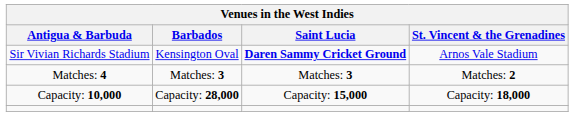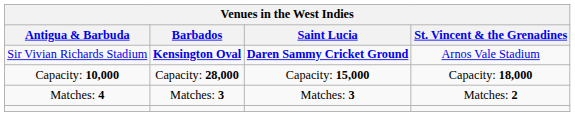(197, 54) normal -> (197, 54) bold
rows swapped: (79, 95) <-> (79, 75)
